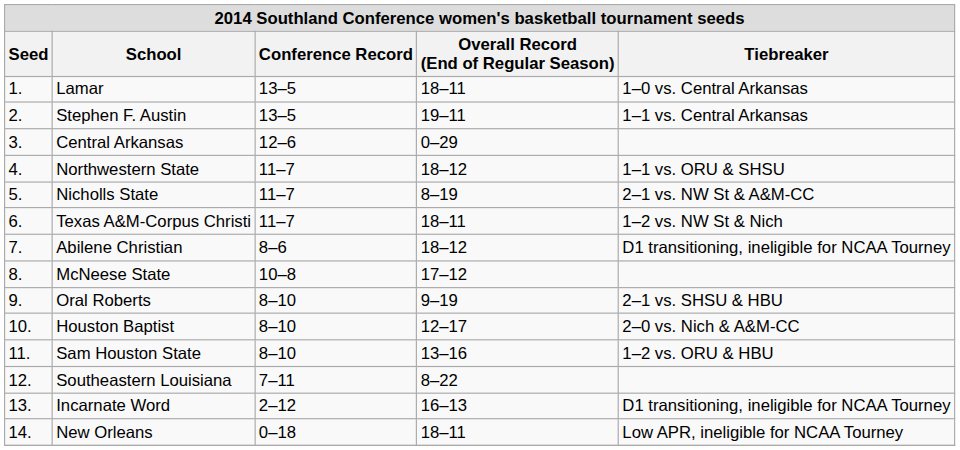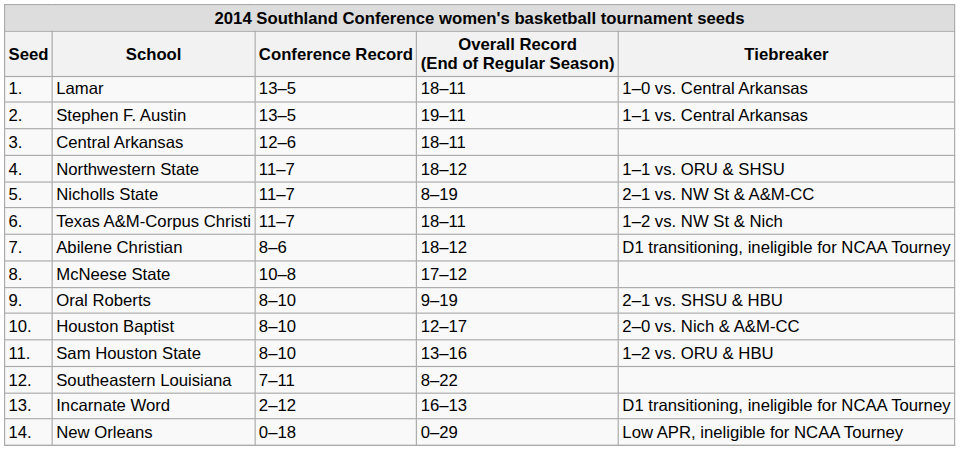(439, 142) 0–29 -> (443, 142) 18–11
(443, 433) 18–11 -> (439, 433) 0–29
